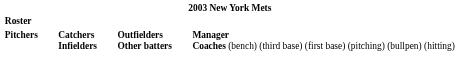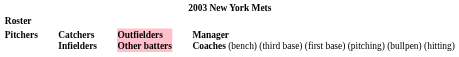(145, 40) no background -> (145, 40) pink background
